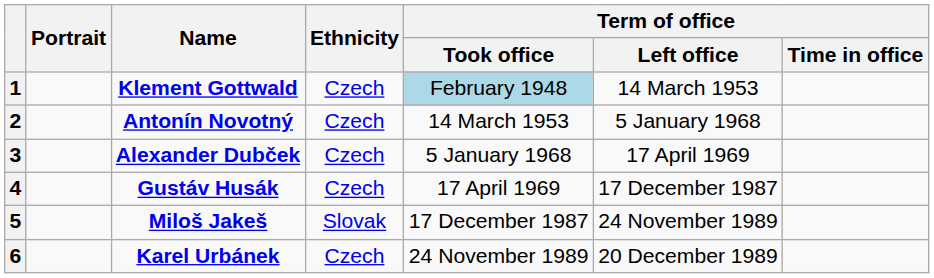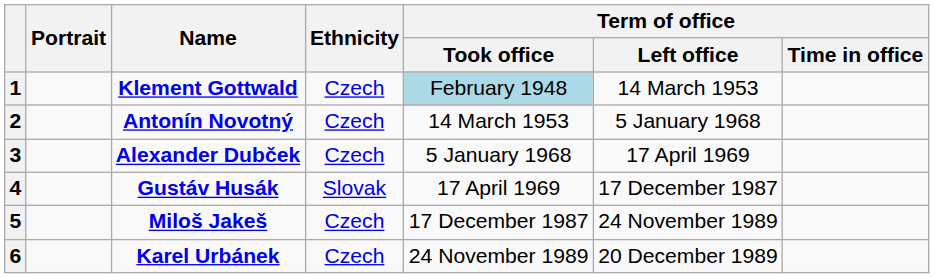(354, 188) Czech -> (354, 188) Slovak
(354, 222) Slovak -> (354, 222) Czech
